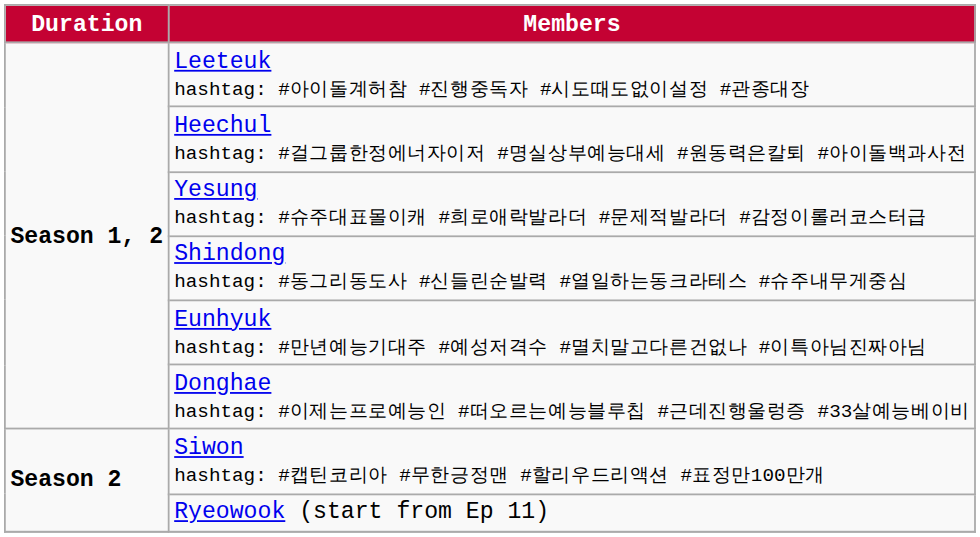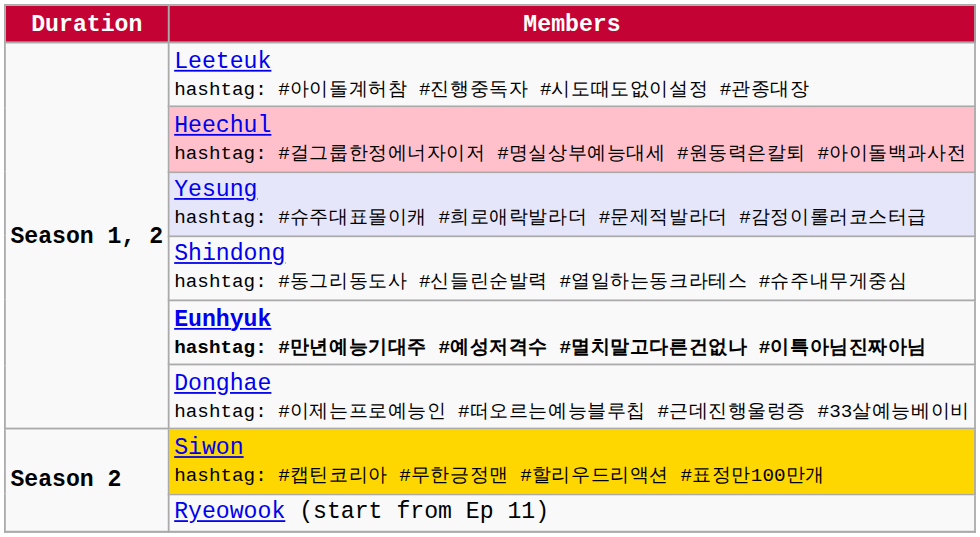(570, 138) no background -> (570, 138) pink background
(551, 203) no background -> (551, 203) lavender background
(551, 332) normal -> (551, 332) bold
(499, 460) no background -> (499, 460) gold background
